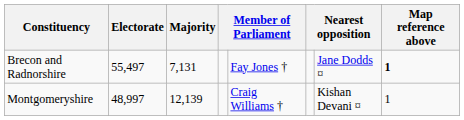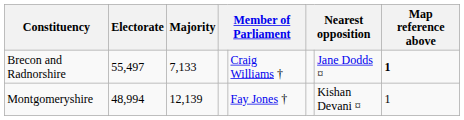(183, 66) 7,131 -> (183, 66) 7,133
(259, 66) Fay Jones † -> (257, 66) Craig Williams †
(128, 99) 48,997 -> (128, 99) 48,994
(257, 99) Craig Williams † -> (259, 99) Fay Jones †
